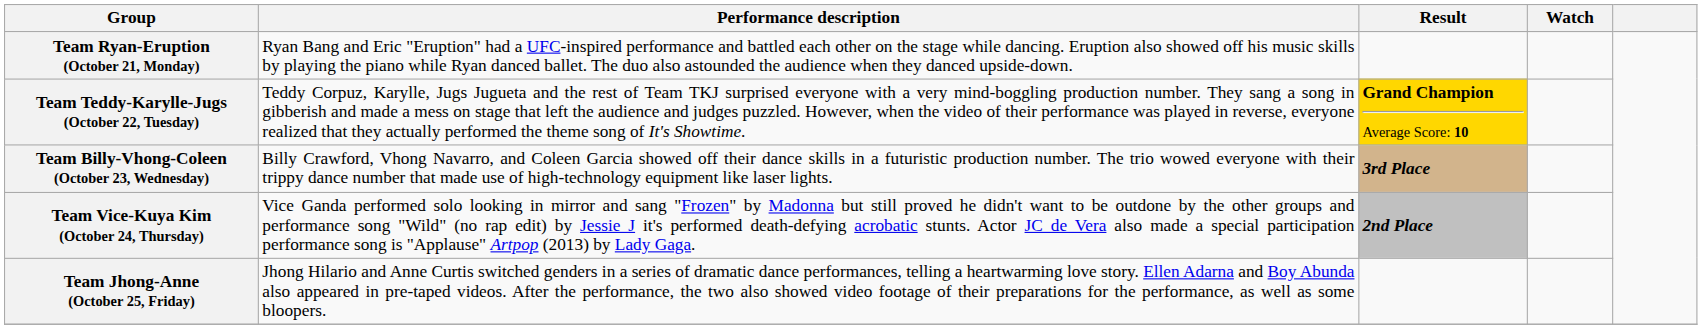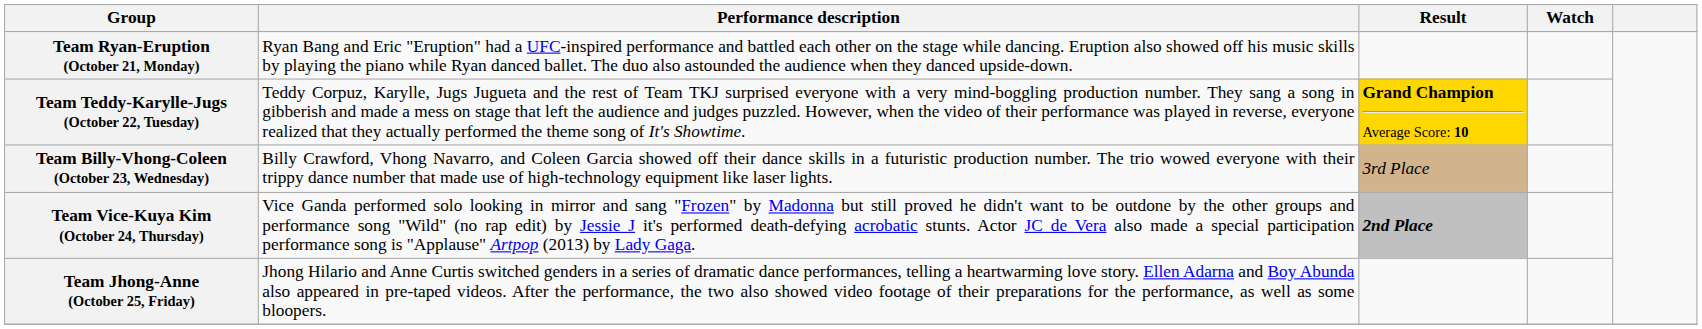(1396, 168) bold -> (1396, 168) normal
